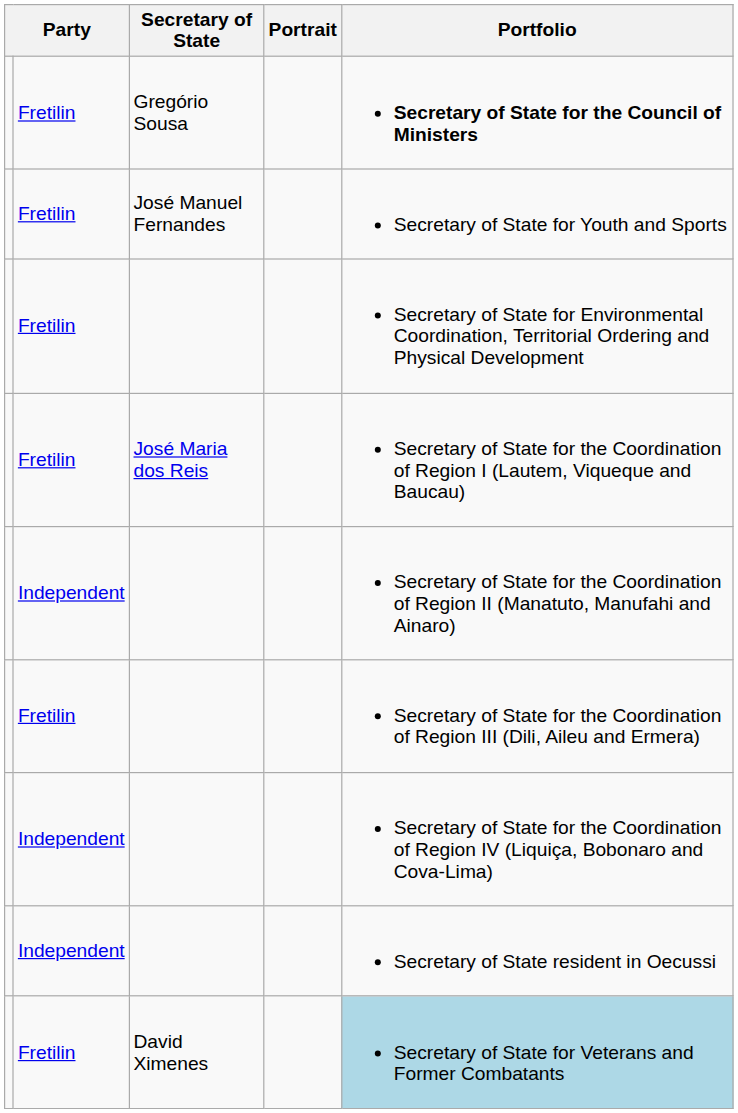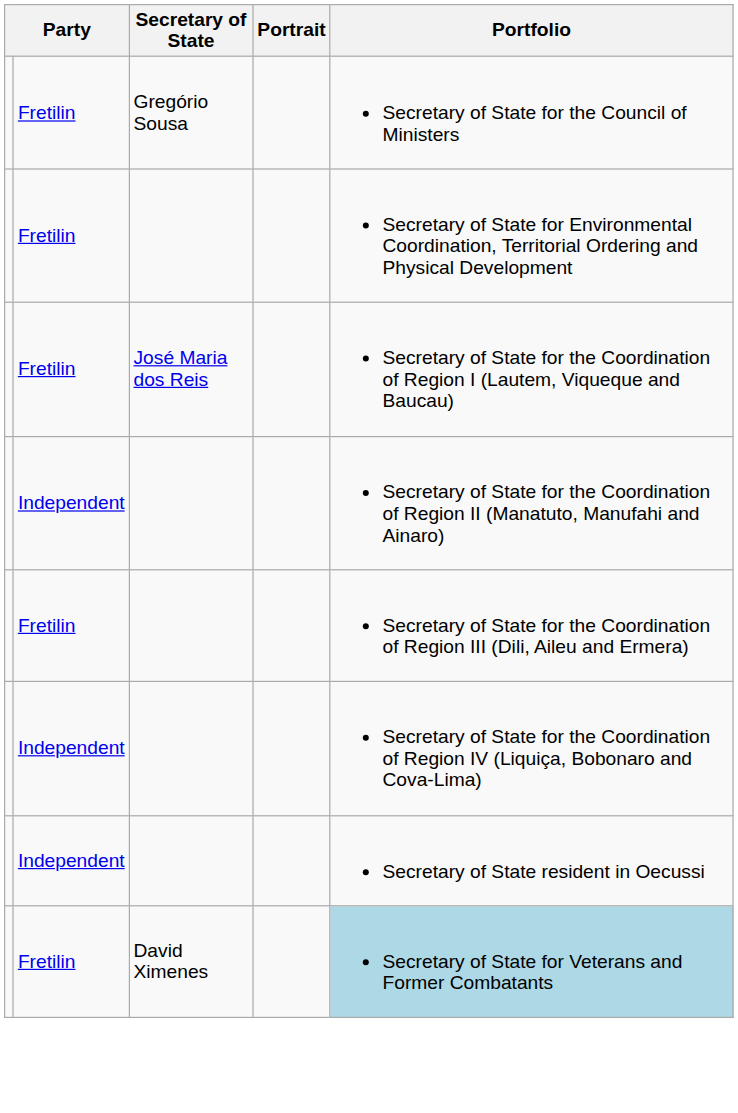(537, 123) bold -> (532, 123) normal
- row: (47, 213)
